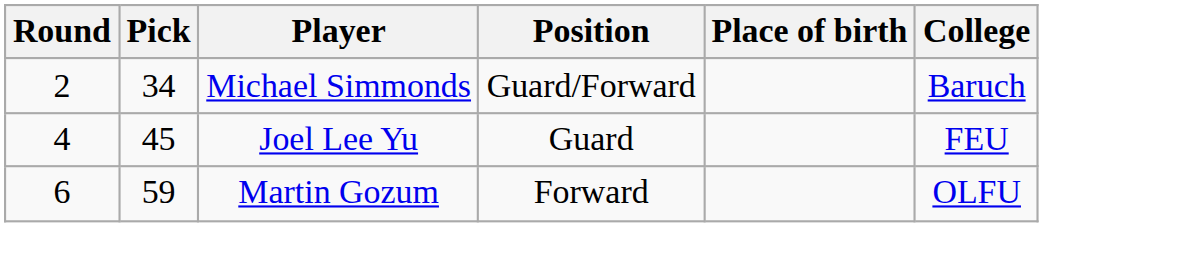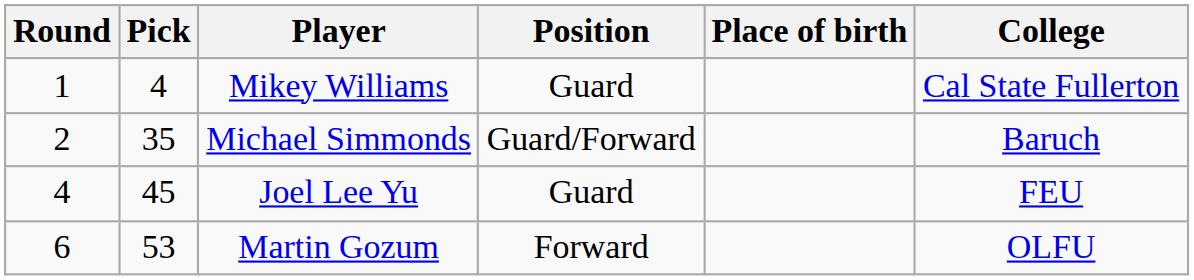+ row: (339, 85)
(159, 85) 34 -> (159, 138) 35
(159, 192) 59 -> (159, 246) 53
